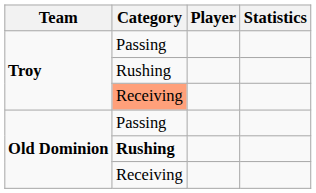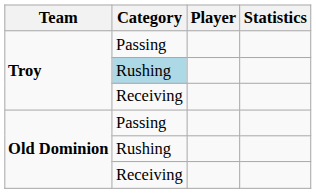(143, 70) no background -> (143, 70) lightblue background
(149, 96) lightsalmon background -> (149, 96) no background
(145, 148) bold -> (143, 148) normal
